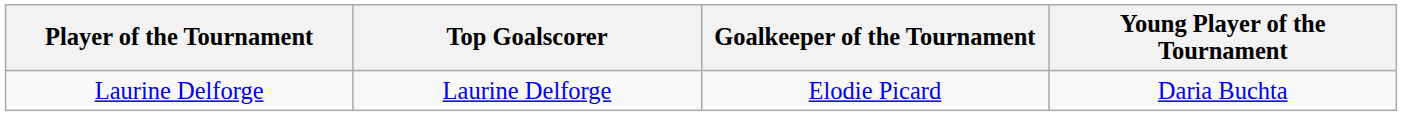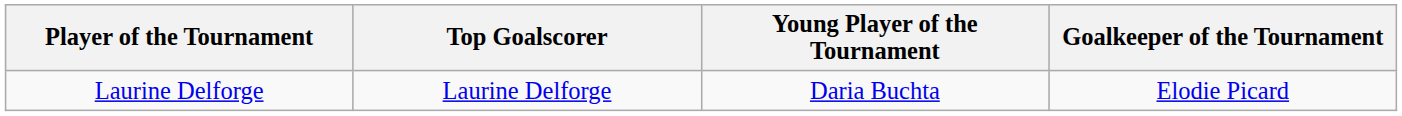columns swapped: (875, 37) <-> (1223, 37)
